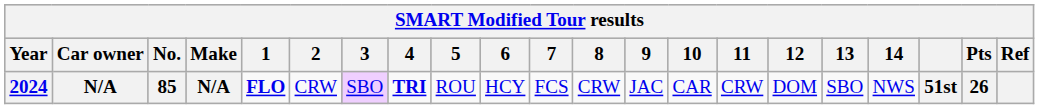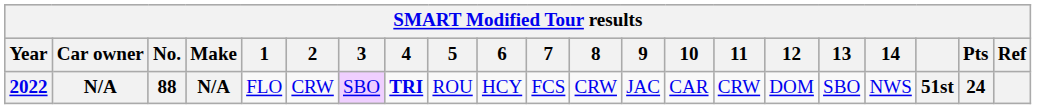(28, 87) 2024 -> (28, 87) 2022
(167, 87) 85 -> (167, 87) 88
(266, 87) bold -> (264, 87) normal
(979, 87) 26 -> (976, 87) 24
